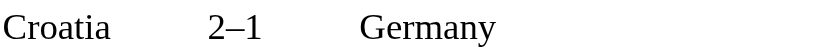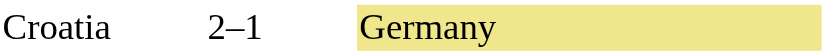(428, 27) no background -> (428, 27) khaki background
